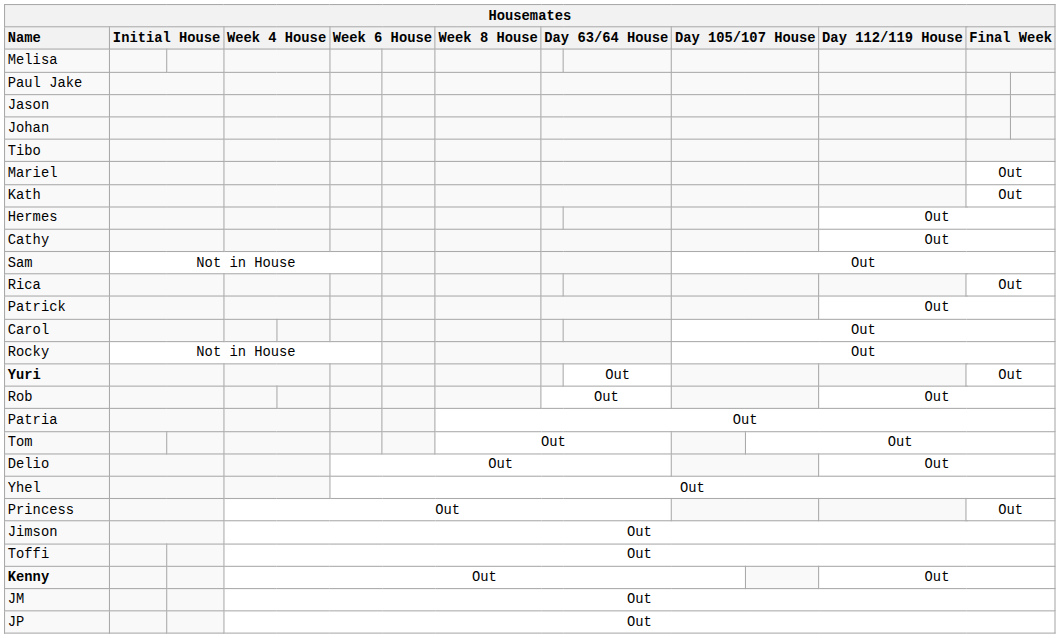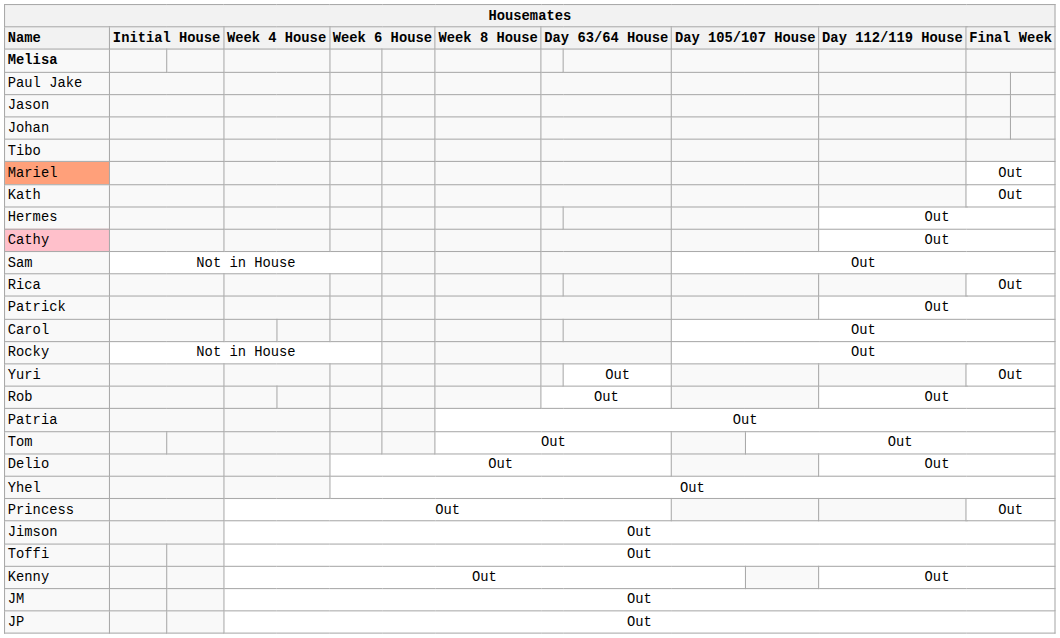(33, 61) normal -> (33, 61) bold
(33, 173) no background -> (33, 173) lightsalmon background
(28, 240) no background -> (28, 240) pink background
(24, 375) bold -> (24, 375) normal
(28, 577) bold -> (28, 577) normal
